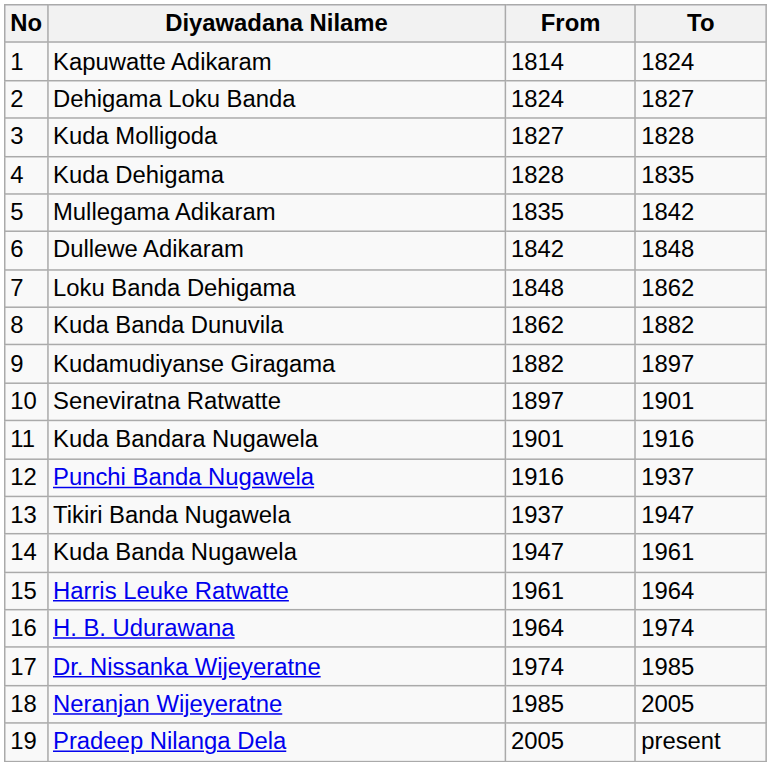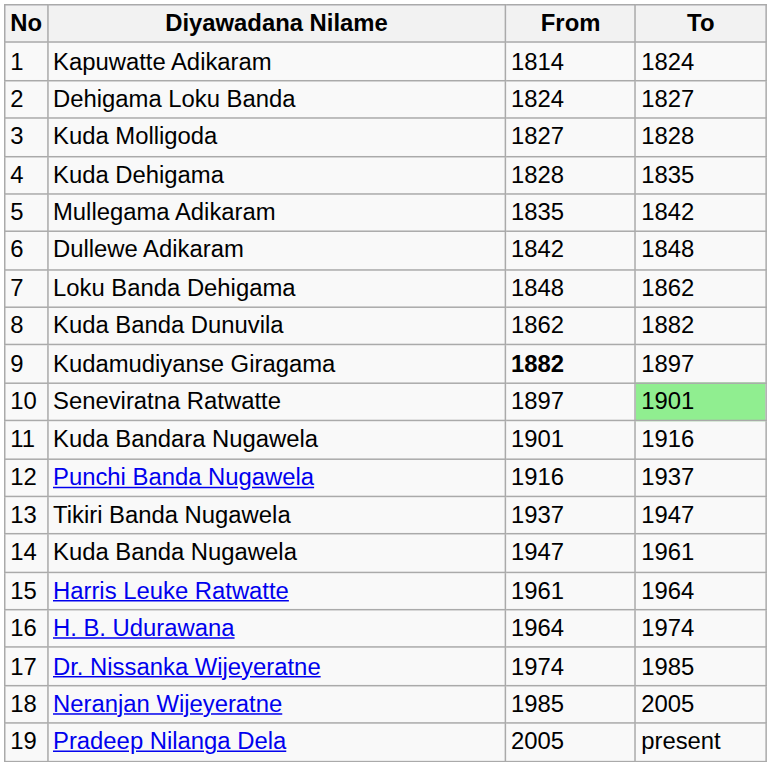(538, 363) normal -> (538, 363) bold
(668, 401) no background -> (668, 401) lightgreen background
